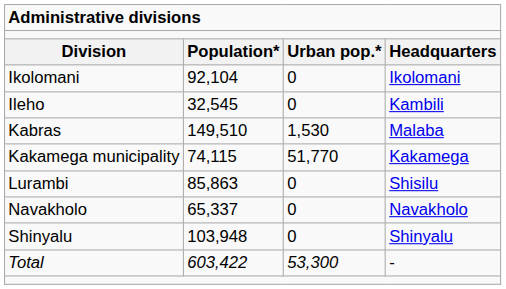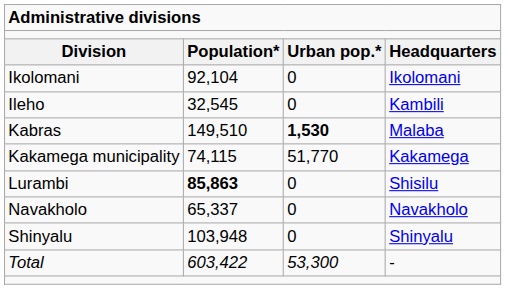(308, 130) normal -> (308, 130) bold
(213, 183) normal -> (213, 183) bold
